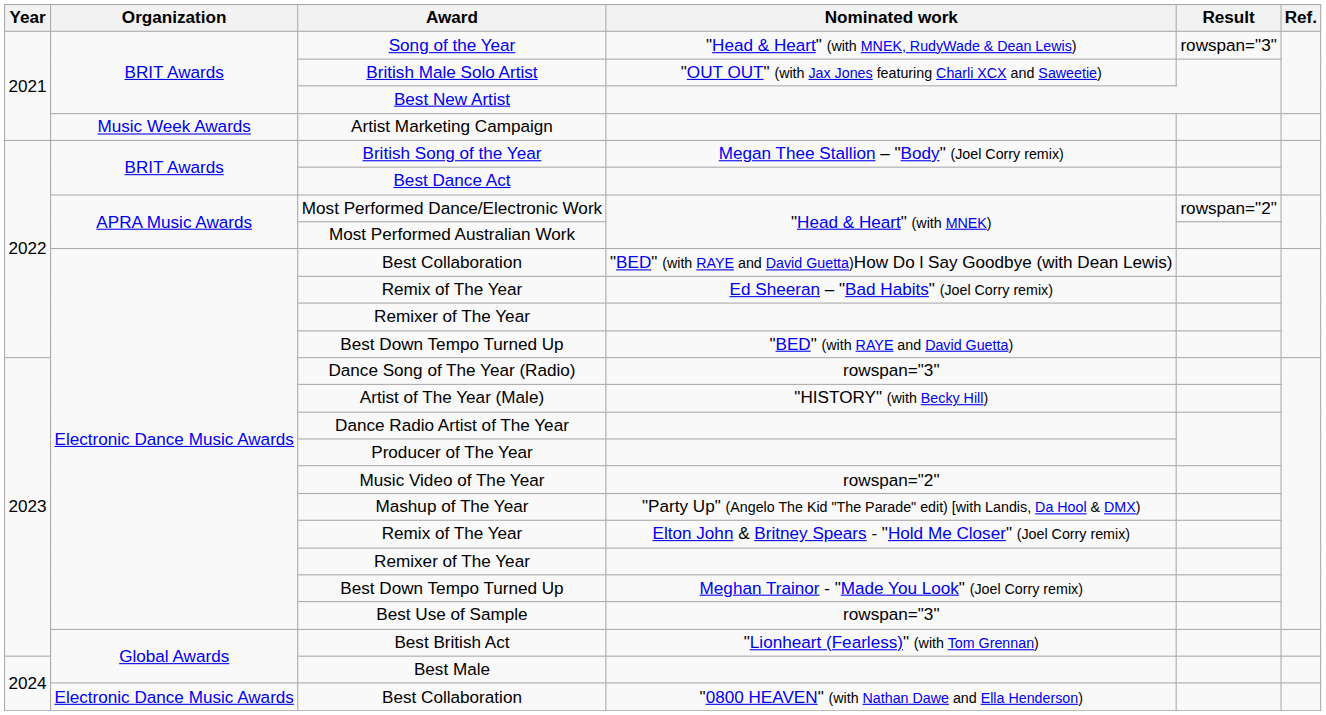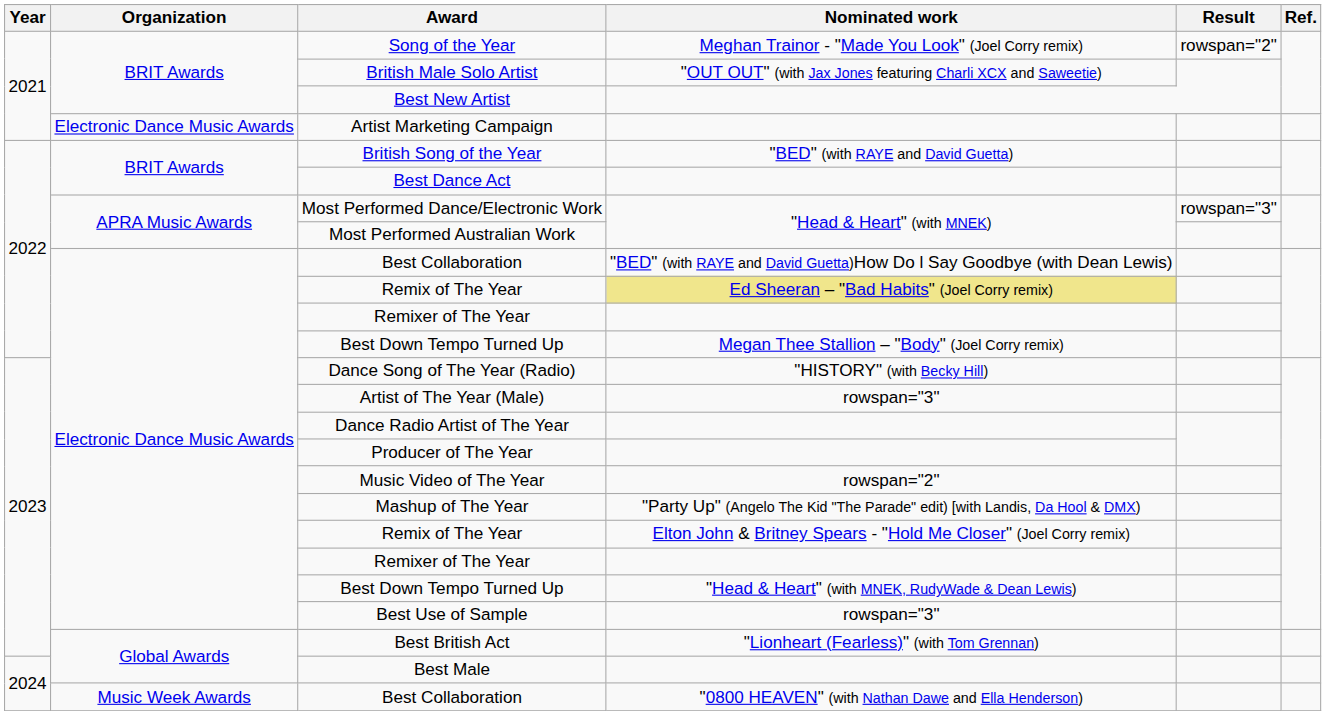(891, 45) "Head & Heart" (with MNEK, RudyWade & Dean Lewis) -> (891, 45) Meghan Trainor - "Made You Look" (Joel Corry remix)
(1229, 45) rowspan="3" -> (1229, 45) rowspan="2"
(174, 126) Music Week Awards -> (174, 126) Electronic Dance Music Awards
(891, 153) Megan Thee Stallion – "Body" (Joel Corry remix) -> (891, 153) "BED" (with RAYE and David Guetta)
(1229, 208) rowspan="2" -> (1229, 208) rowspan="3"
(891, 289) no background -> (891, 289) khaki background
(891, 343) "BED" (with RAYE and David Guetta) -> (891, 343) Megan Thee Stallion – "Body" (Joel Corry remix)
(891, 371) rowspan="3" -> (891, 371) "HISTORY" (with Becky Hill)
(891, 398) "HISTORY" (with Becky Hill) -> (891, 398) rowspan="3"
(891, 588) Meghan Trainor - "Made You Look" (Joel Corry remix) -> (891, 588) "Head & Heart" (with MNEK, RudyWade & Dean Lewis)
(174, 696) Electronic Dance Music Awards -> (174, 696) Music Week Awards
